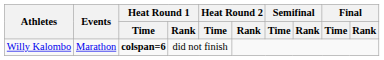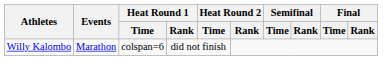(143, 47) bold -> (142, 47) normal
